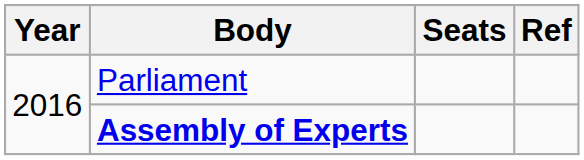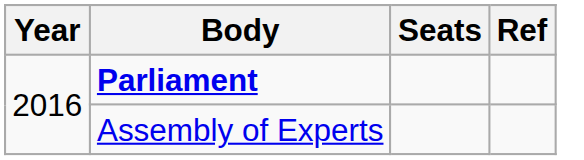(172, 80) normal -> (177, 80) bold
(252, 130) bold -> (240, 130) normal
